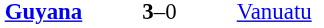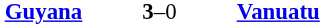(274, 11) normal -> (278, 11) bold
